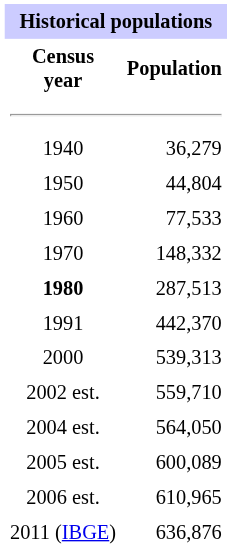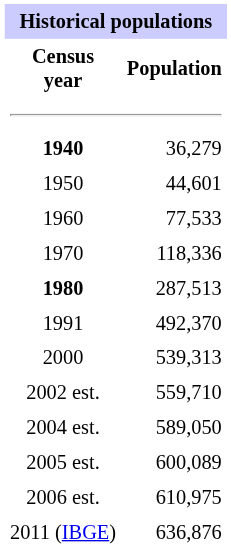(63, 148) normal -> (63, 148) bold
(194, 183) 44,804 -> (194, 183) 44,601
(189, 253) 148,332 -> (189, 253) 118,336
(189, 323) 442,370 -> (189, 323) 492,370
(189, 427) 564,050 -> (189, 427) 589,050
(189, 497) 610,965 -> (189, 497) 610,975
